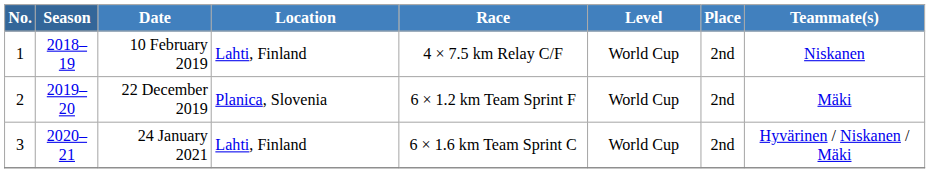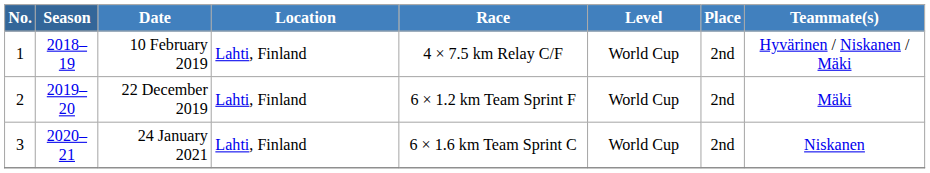(835, 54) Niskanen -> (835, 54) Hyvärinen / Niskanen / Mäki
(271, 99) Planica, Slovenia -> (261, 99) Lahti, Finland
(835, 145) Hyvärinen / Niskanen / Mäki -> (835, 145) Niskanen
